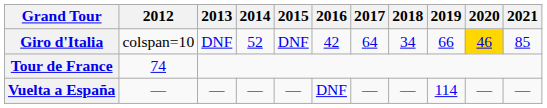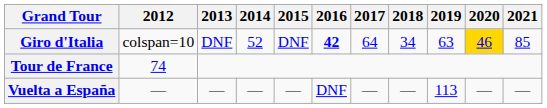(331, 41) normal -> (331, 41) bold
(446, 41) 66 -> (446, 41) 63
(446, 90) 114 -> (446, 90) 113
